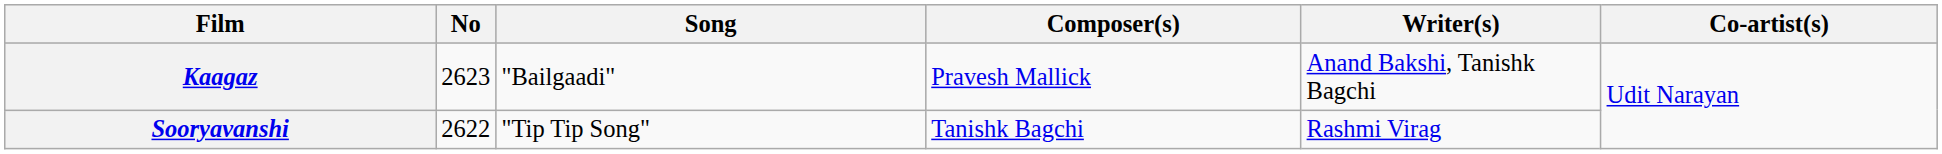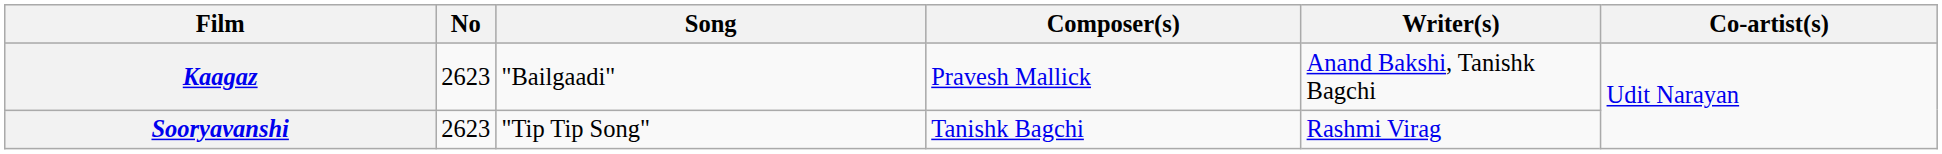(466, 129) 2622 -> (466, 129) 2623
